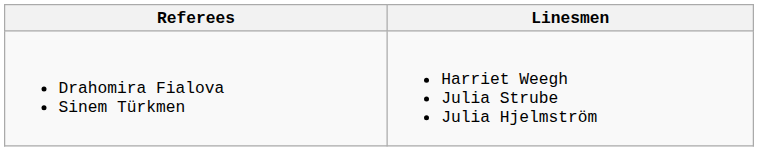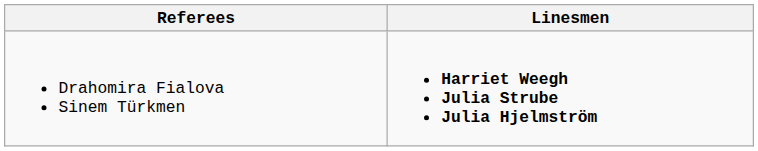(570, 98) normal -> (570, 98) bold
